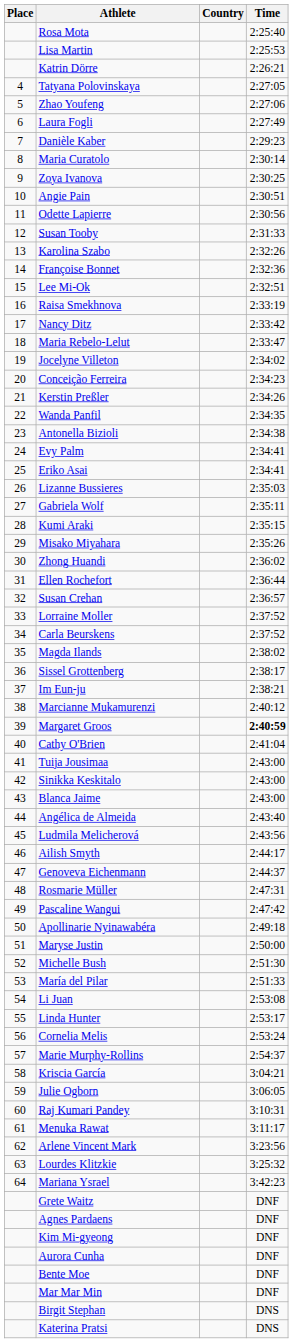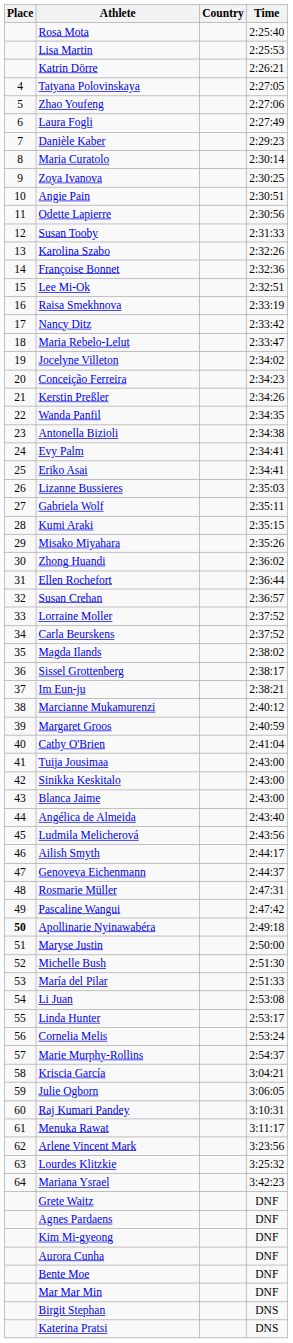(267, 726) bold -> (267, 726) normal
(20, 927) normal -> (20, 927) bold
